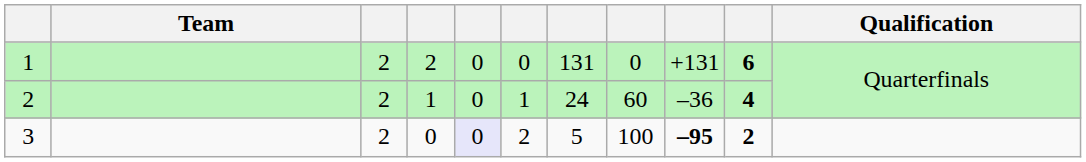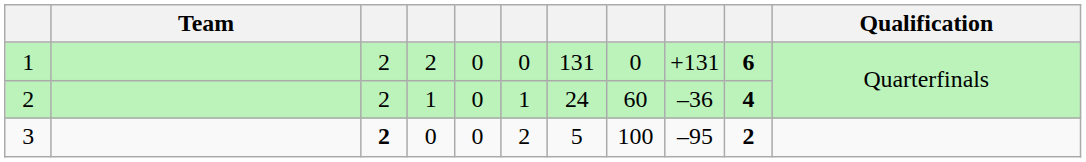(384, 136) normal -> (384, 136) bold
(477, 136) lavender background -> (477, 136) no background
(695, 136) bold -> (695, 136) normal
